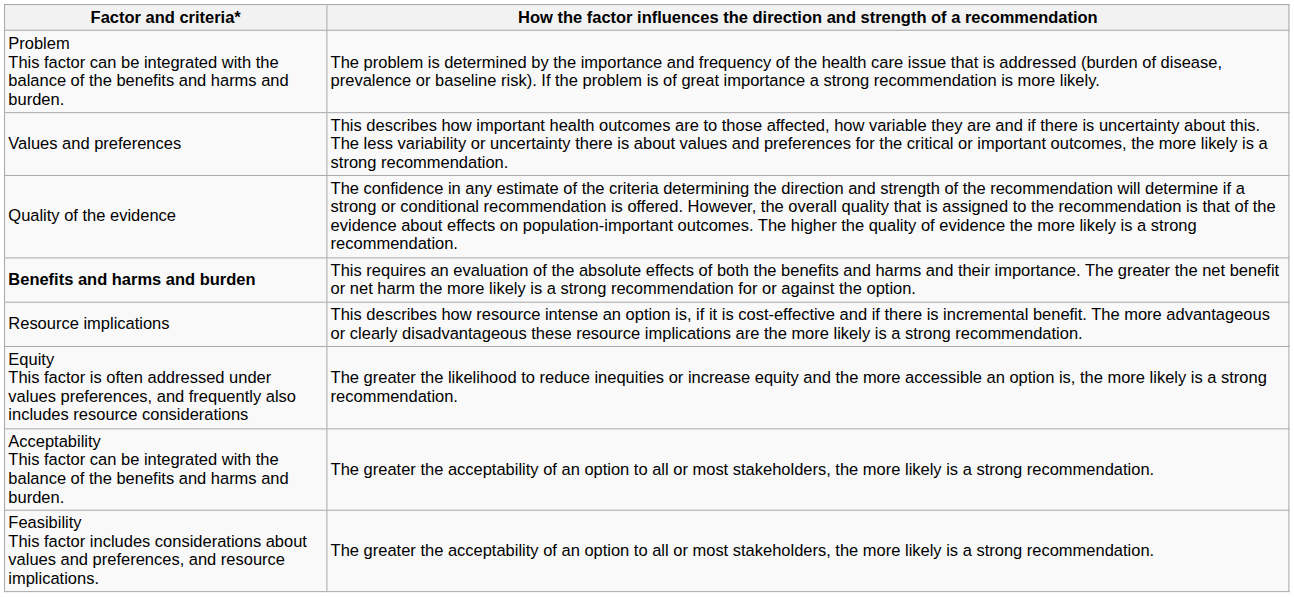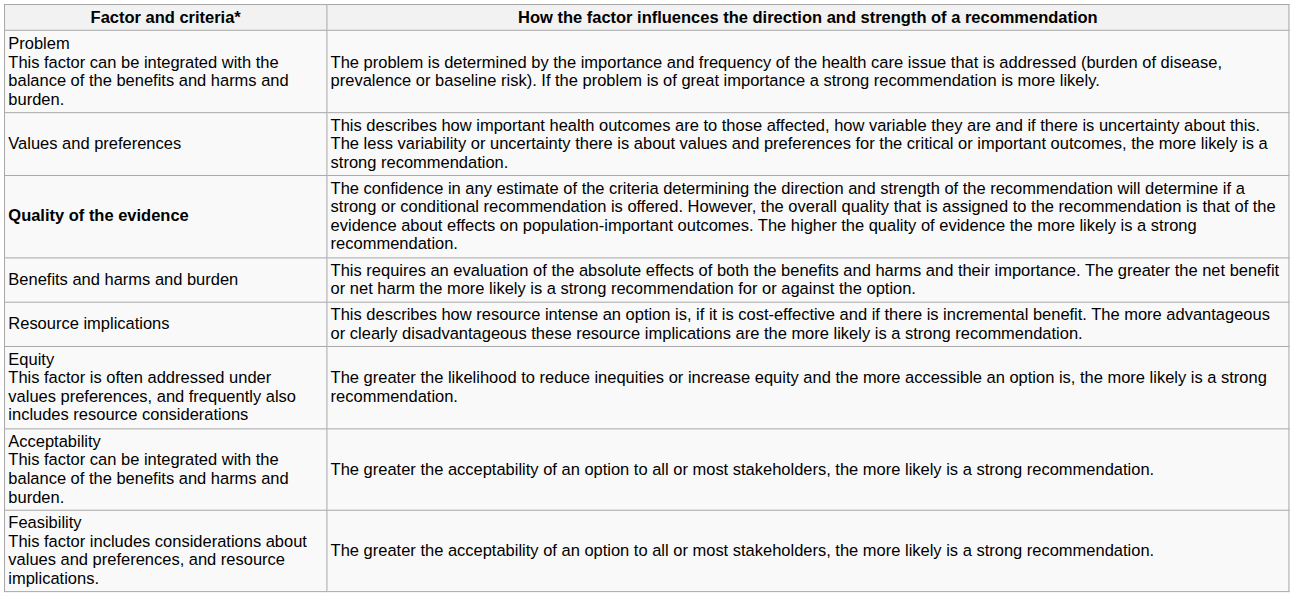(92, 216) normal -> (99, 216) bold
(132, 279) bold -> (123, 279) normal
